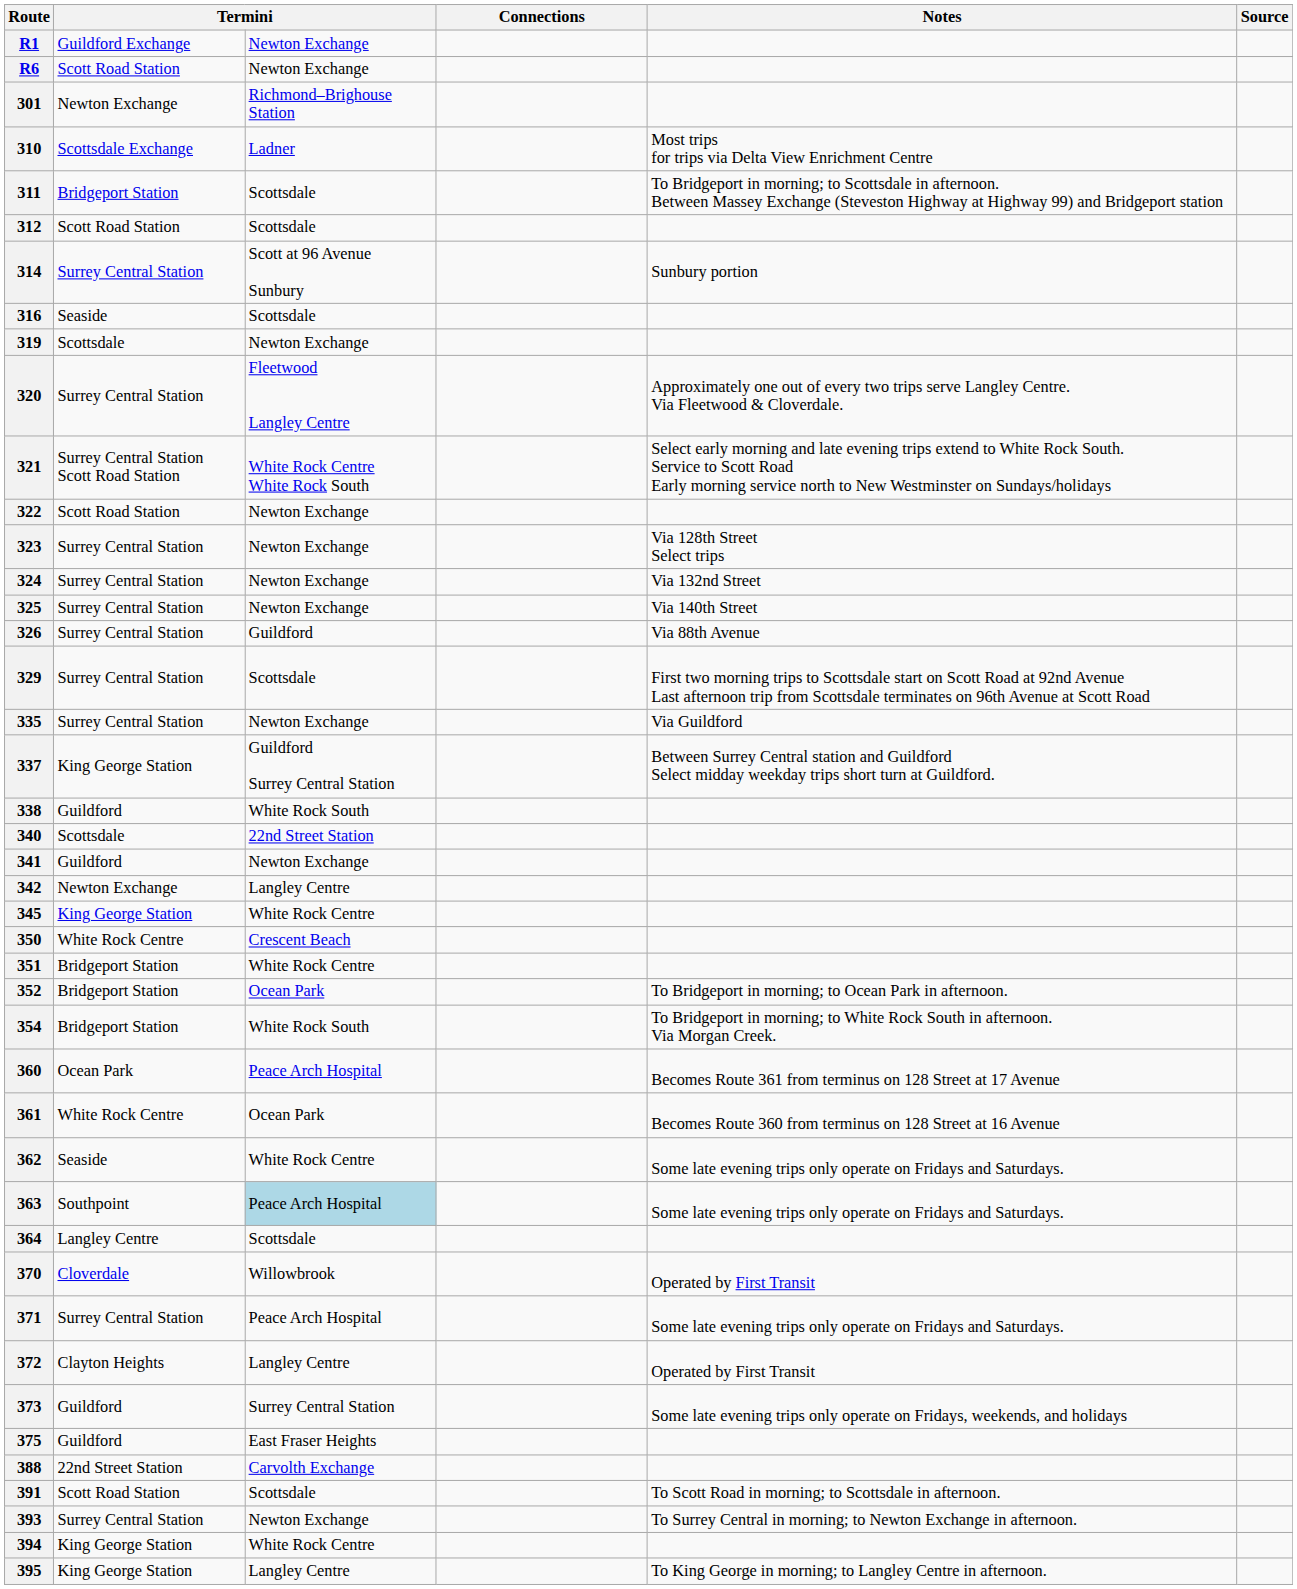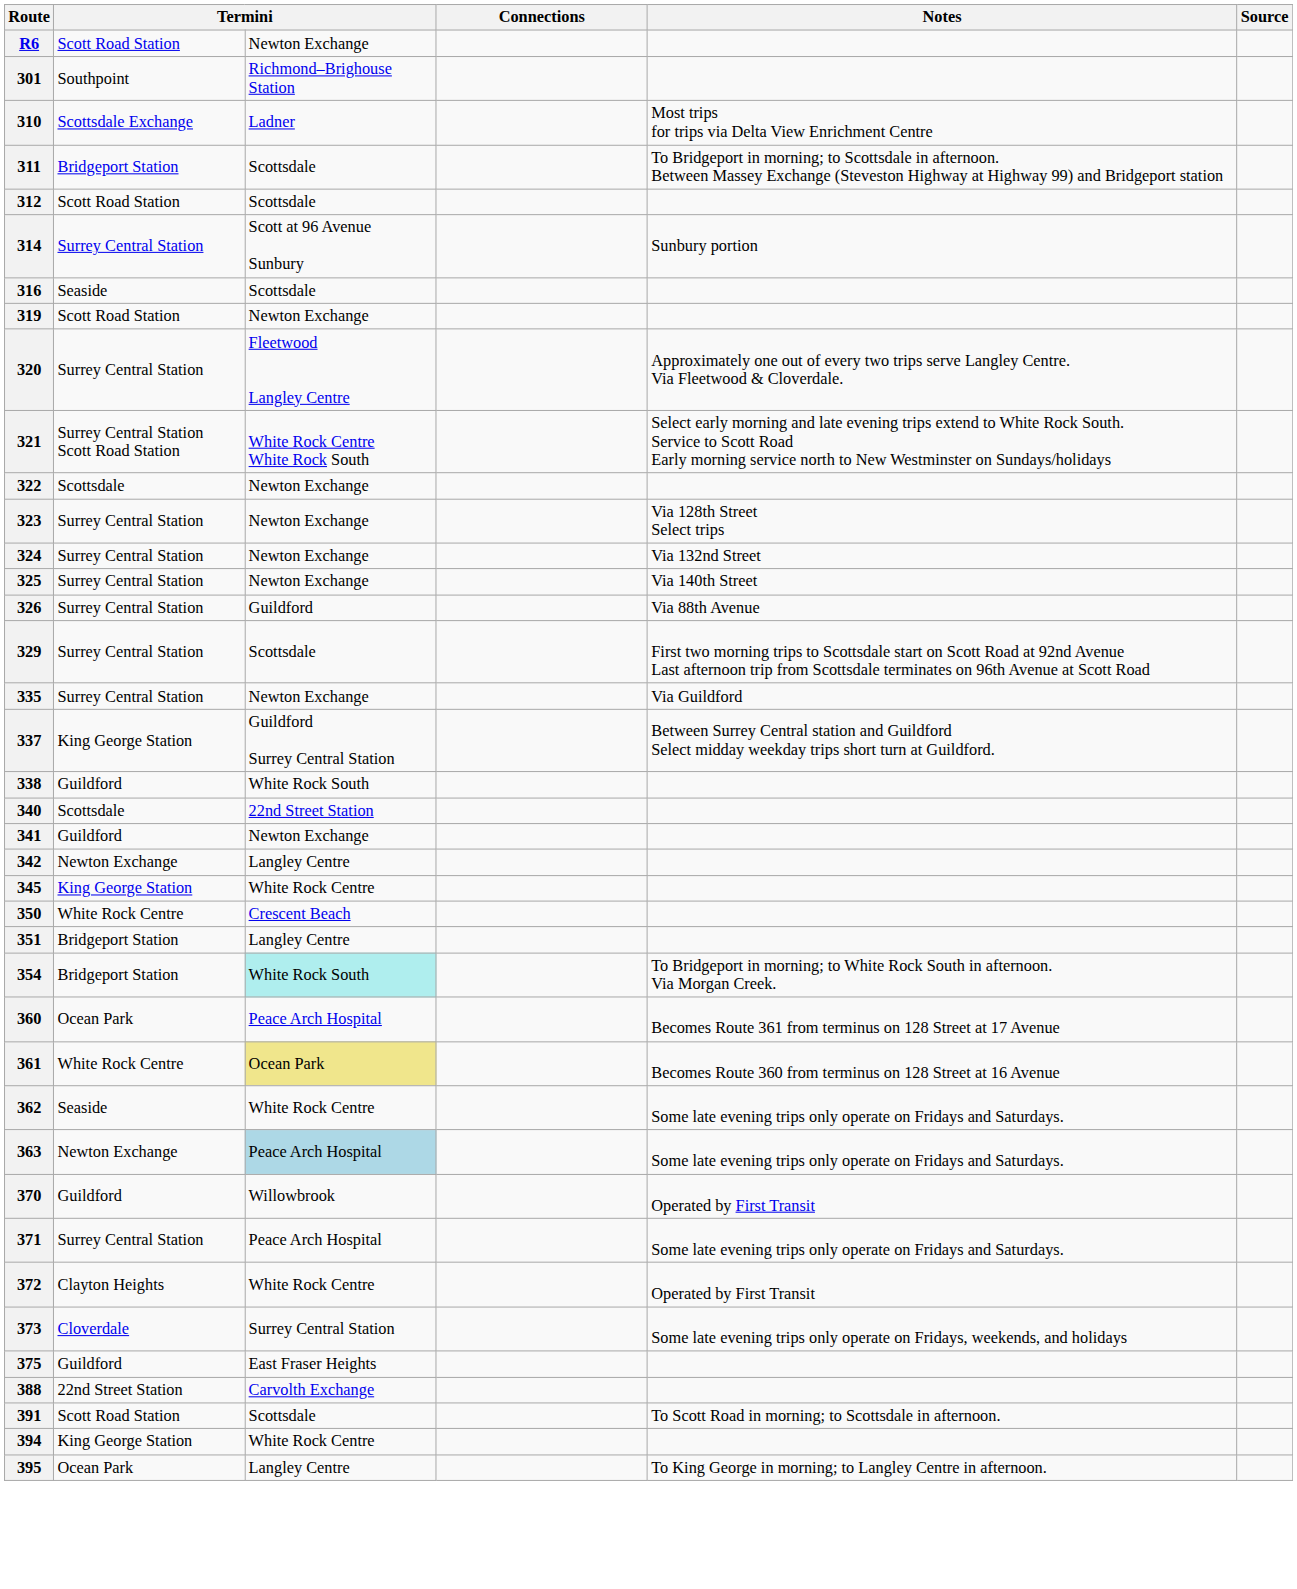- row: (29, 43)
(118, 104) Newton Exchange -> (93, 78) Southpoint
(91, 342) Scottsdale -> (119, 316) Scott Road Station
(119, 511) Scott Road Station -> (91, 485) Scottsdale
(312, 965) White Rock Centre -> (299, 939) Langley Centre
- row: (29, 991)
(309, 1026) no background -> (309, 974) paleturquoise background
(286, 1115) no background -> (286, 1063) khaki background
(93, 1203) Southpoint -> (118, 1151) Newton Exchange
- row: (29, 1238)
(93, 1273) Cloverdale -> (90, 1196) Guildford
(299, 1362) Langley Centre -> (312, 1284) White Rock Centre
(90, 1406) Guildford -> (93, 1328) Cloverdale
- row: (29, 1519)
(125, 1571) King George Station -> (95, 1467) Ocean Park
